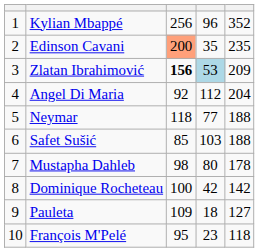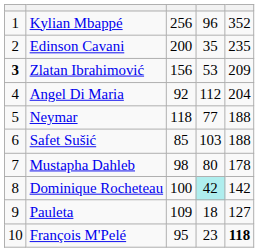(181, 46) lightsalmon background -> (181, 46) no background
(15, 70) normal -> (15, 70) bold
(181, 70) bold -> (181, 70) normal
(210, 70) lightblue background -> (210, 70) no background
(210, 188) no background -> (210, 188) paleturquoise background
(239, 235) normal -> (239, 235) bold
